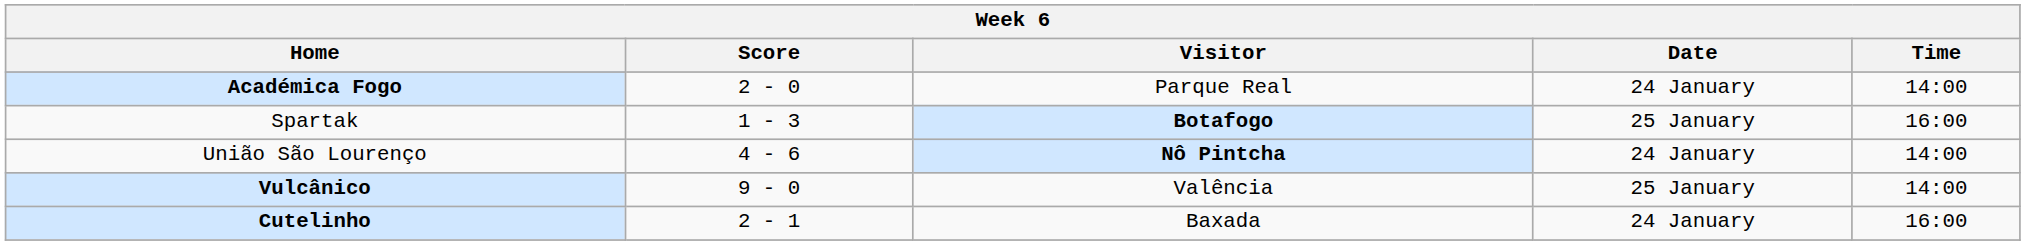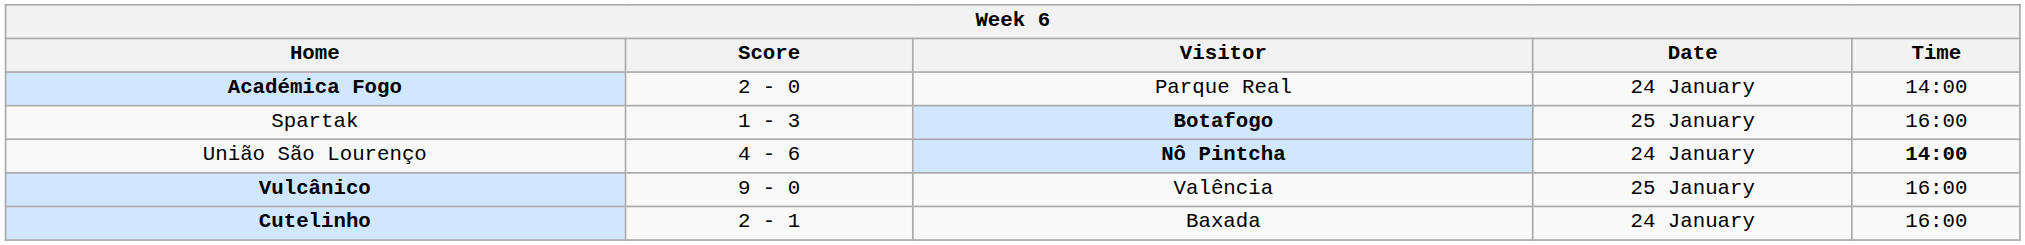(1936, 156) normal -> (1936, 156) bold
(1936, 189) 14:00 -> (1936, 189) 16:00
